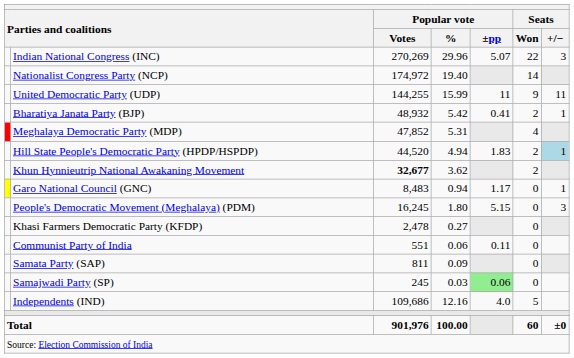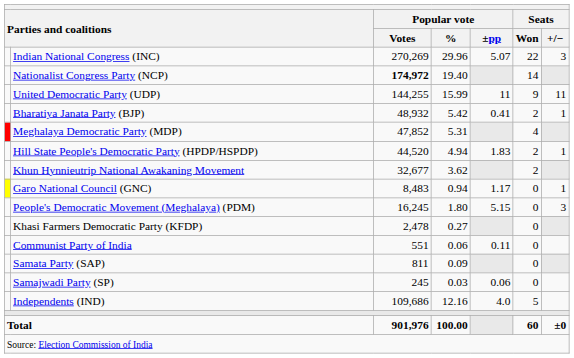(410, 75) normal -> (410, 75) bold
(563, 150) lightblue background -> (563, 150) no background
(413, 169) bold -> (413, 169) normal
(500, 282) lightgreen background -> (500, 282) no background
